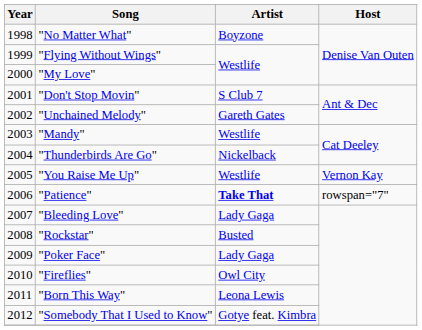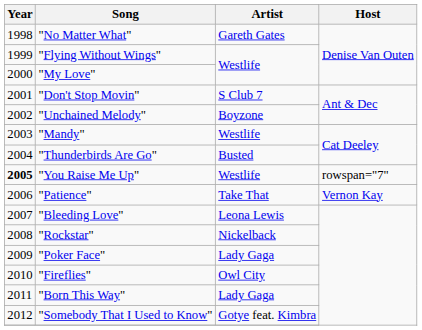(241, 34) Boyzone -> (251, 34) Gareth Gates
(251, 114) Gareth Gates -> (241, 114) Boyzone
(247, 154) Nickelback -> (236, 154) Busted
(20, 174) normal -> (20, 174) bold
(352, 174) Vernon Kay -> (355, 174) rowspan="7"
(246, 194) bold -> (244, 194) normal
(355, 194) rowspan="7" -> (352, 194) Vernon Kay
(246, 214) Lady Gaga -> (251, 214) Leona Lewis
(236, 235) Busted -> (247, 235) Nickelback
(251, 295) Leona Lewis -> (246, 295) Lady Gaga
